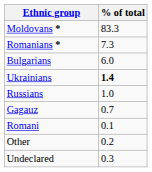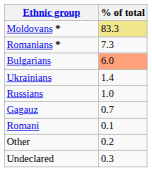(110, 28) no background -> (110, 28) khaki background
(107, 61) no background -> (107, 61) lightsalmon background
(107, 77) bold -> (107, 77) normal
